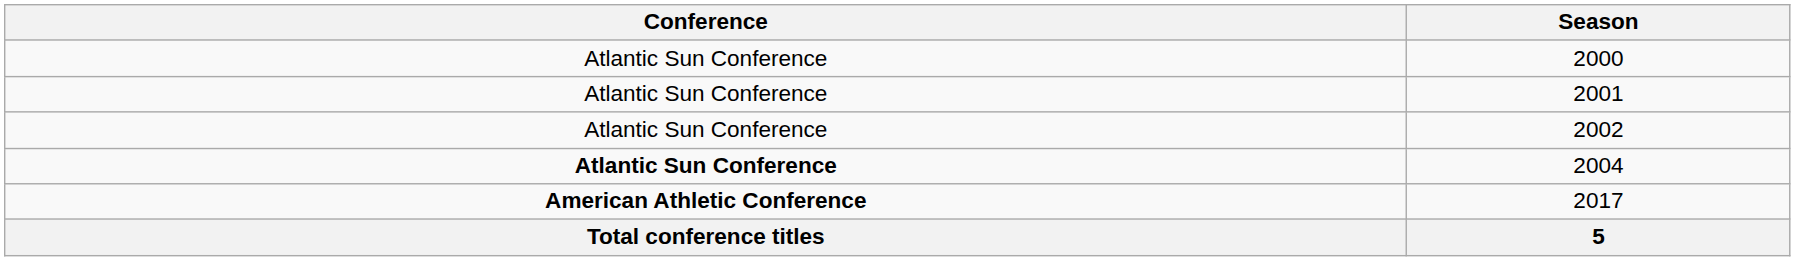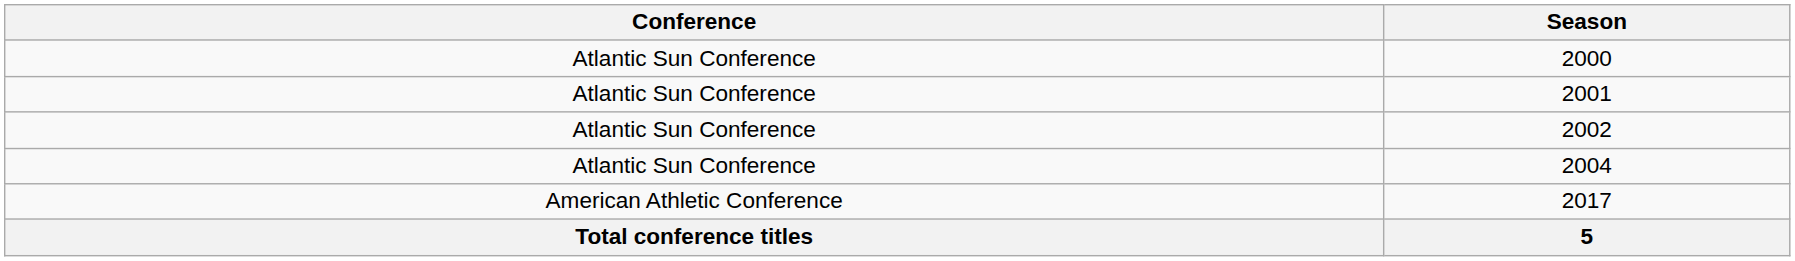(706, 165) bold -> (694, 165) normal
(706, 201) bold -> (694, 201) normal
